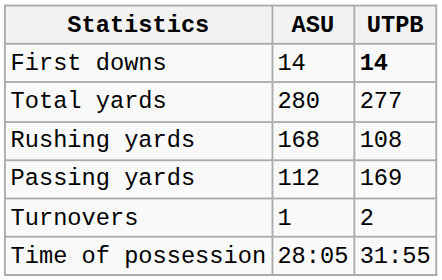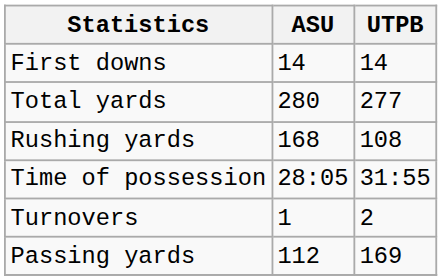(374, 63) bold -> (374, 63) normal
rows swapped: (103, 179) <-> (138, 256)
